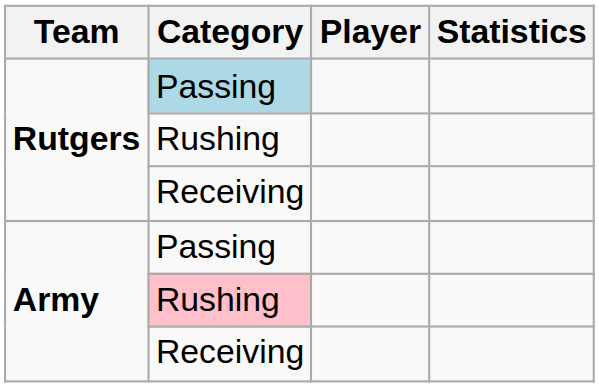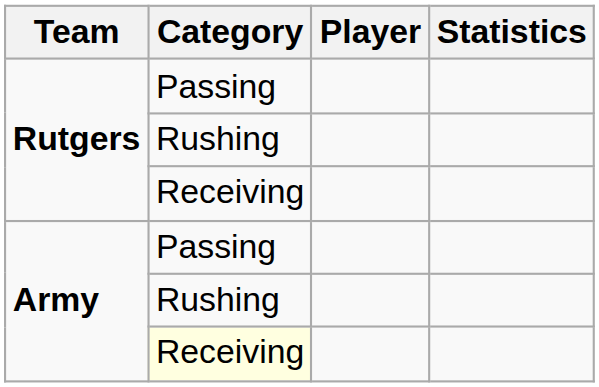(216, 85) lightblue background -> (216, 85) no background
(218, 299) pink background -> (218, 299) no background
(230, 353) no background -> (230, 353) lightyellow background
